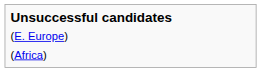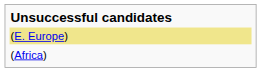(39, 36) no background -> (39, 36) khaki background
